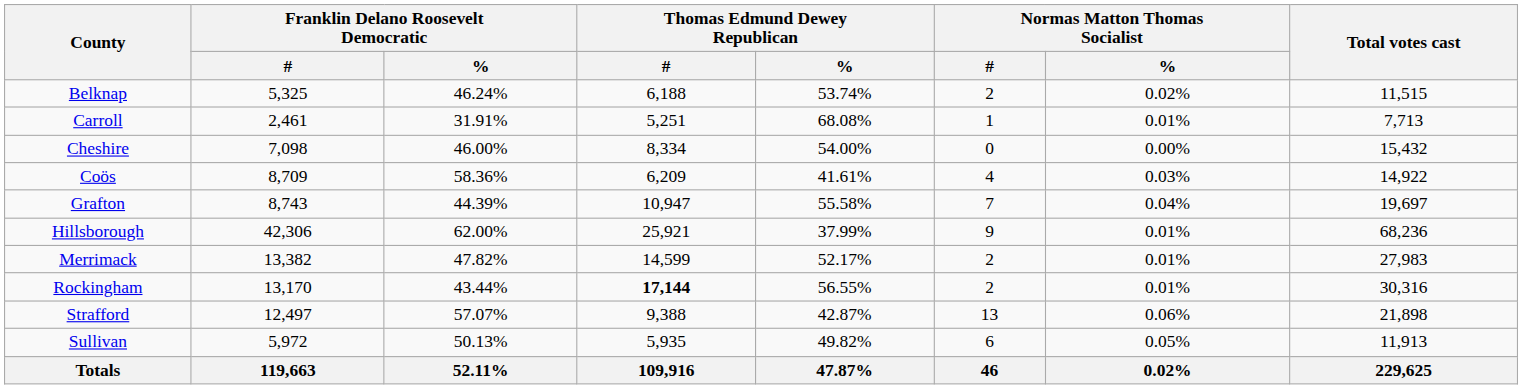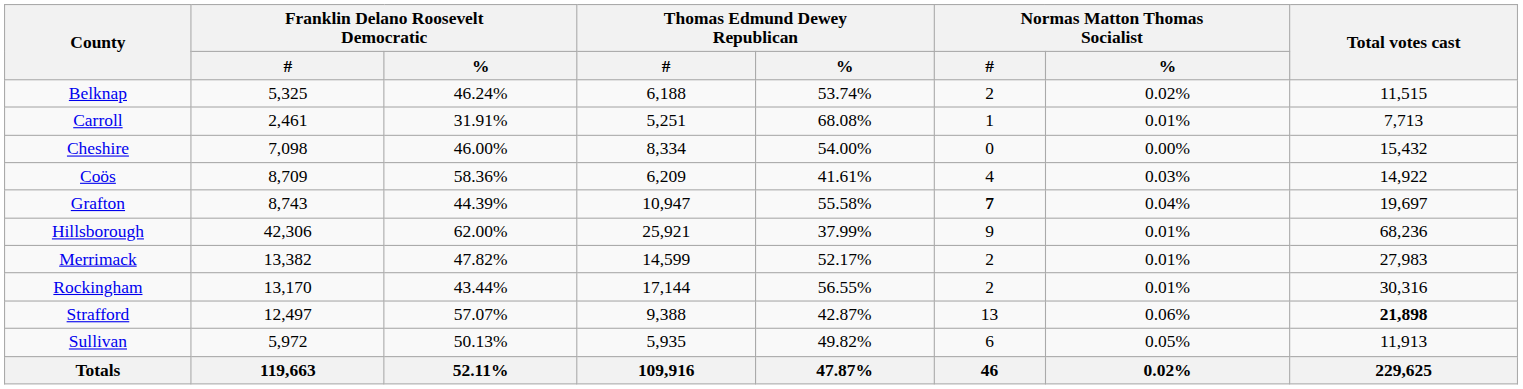(989, 203) normal -> (989, 203) bold
(666, 286) bold -> (666, 286) normal
(1404, 314) normal -> (1404, 314) bold
